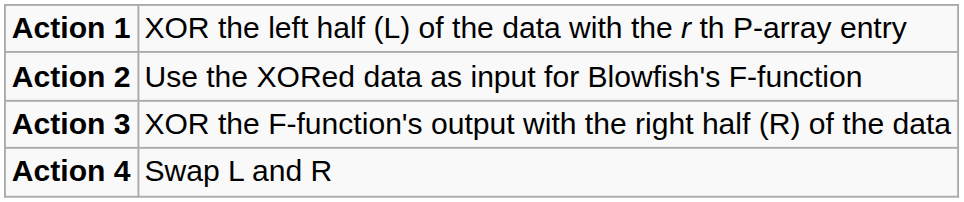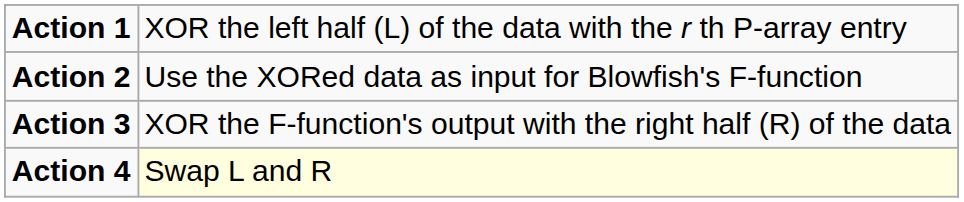(238, 171) no background -> (238, 171) lightyellow background
